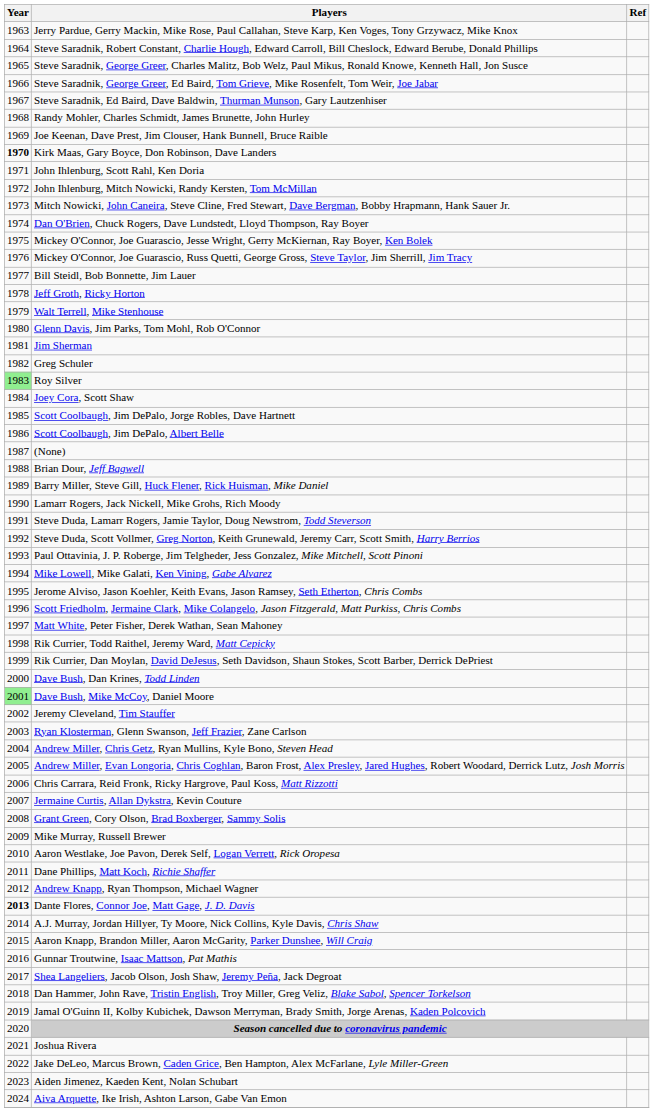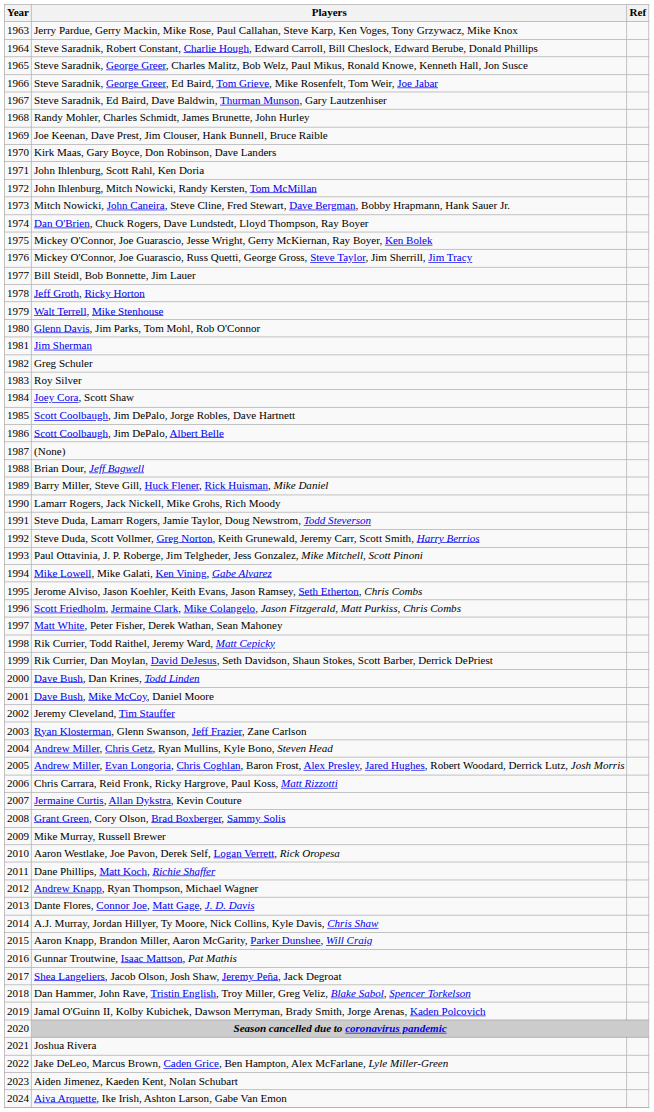(18, 153) bold -> (18, 153) normal
(18, 380) lightgreen background -> (18, 380) no background
(18, 696) lightgreen background -> (18, 696) no background
(18, 906) bold -> (18, 906) normal
